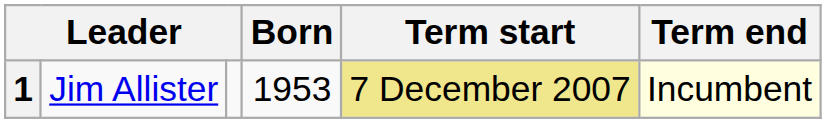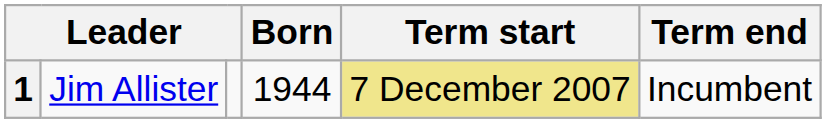(292, 88) 1953 -> (292, 88) 1944
(730, 88) lightyellow background -> (730, 88) no background
